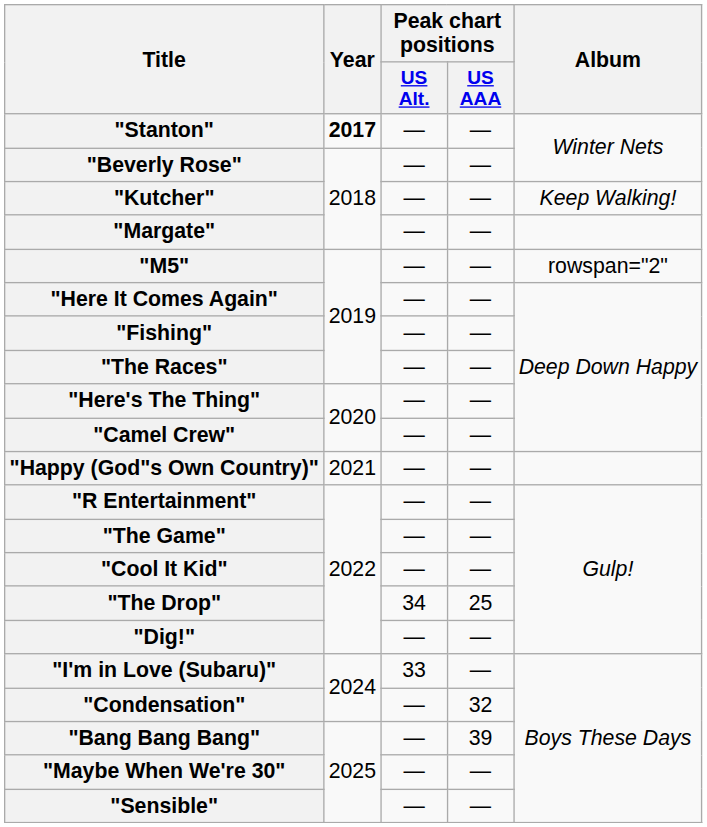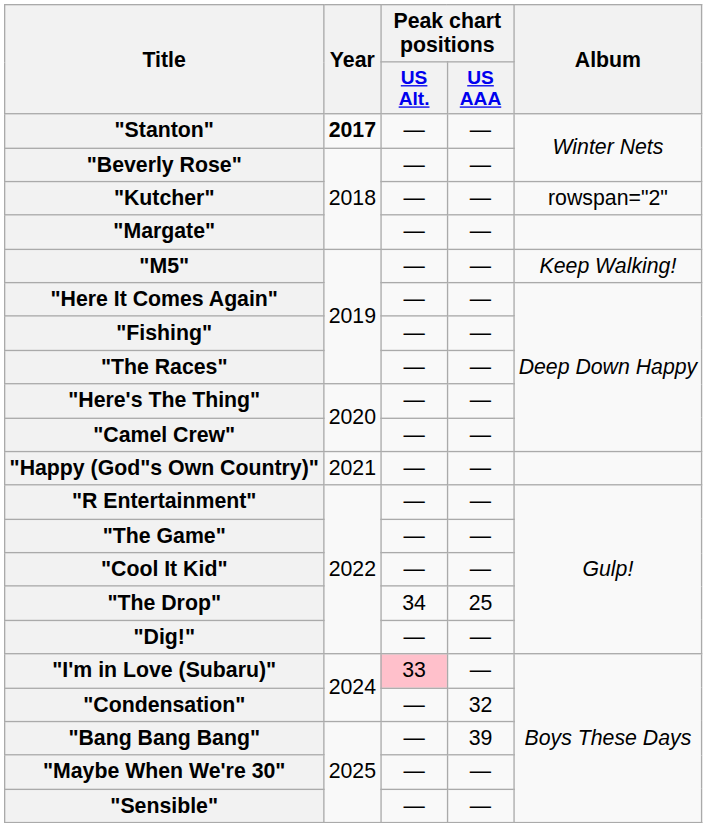(608, 198) Keep Walking! -> (608, 198) rowspan="2"
(608, 265) rowspan="2" -> (608, 265) Keep Walking!
(414, 670) no background -> (414, 670) pink background
